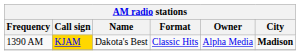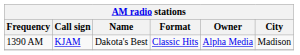(68, 42) gold background -> (68, 42) no background
(275, 42) bold -> (274, 42) normal
